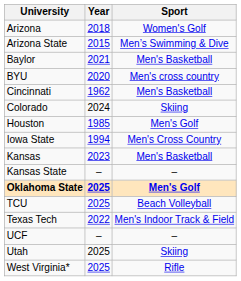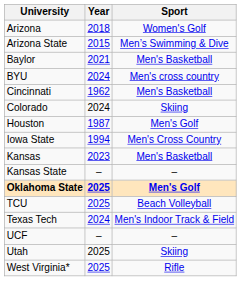(99, 76) 2020 -> (99, 76) 2024
(99, 124) 1985 -> (99, 124) 1987
(99, 220) 2022 -> (99, 220) 2024
